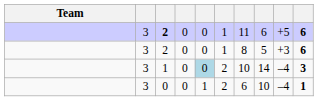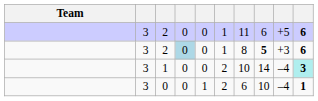(165, 31) bold -> (165, 31) normal
(185, 50) no background -> (185, 50) lightblue background
(264, 50) normal -> (264, 50) bold
(205, 68) lightblue background -> (205, 68) no background
(303, 68) no background -> (303, 68) paleturquoise background
